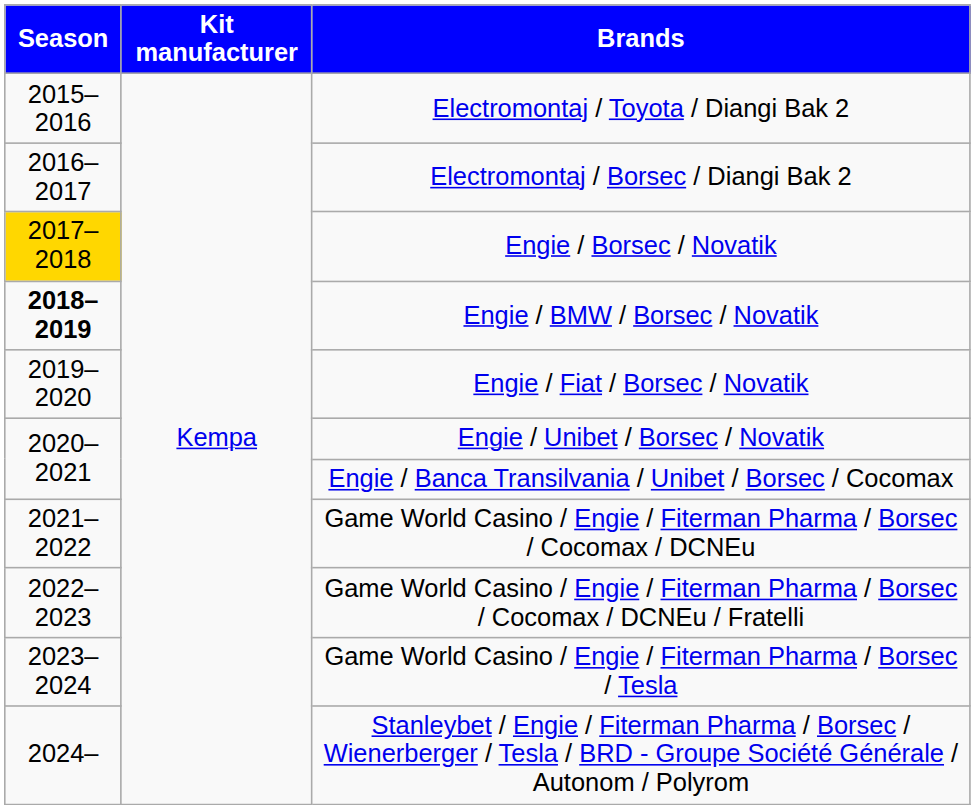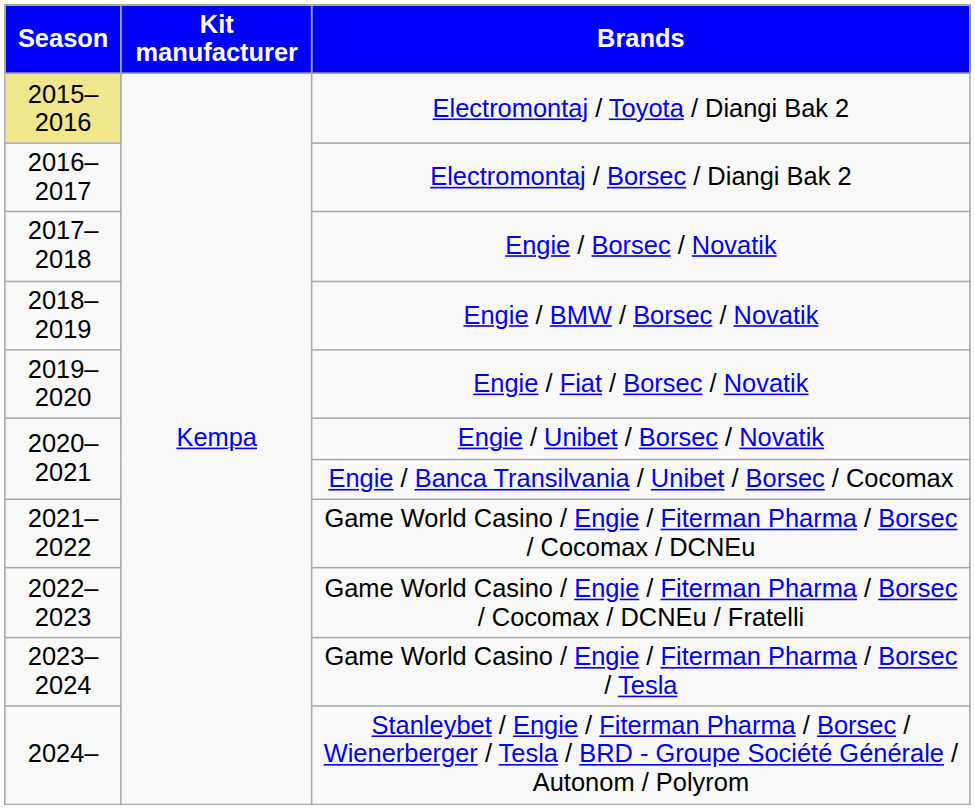(63, 107) no background -> (63, 107) khaki background
(63, 245) gold background -> (63, 245) no background
(63, 314) bold -> (63, 314) normal
